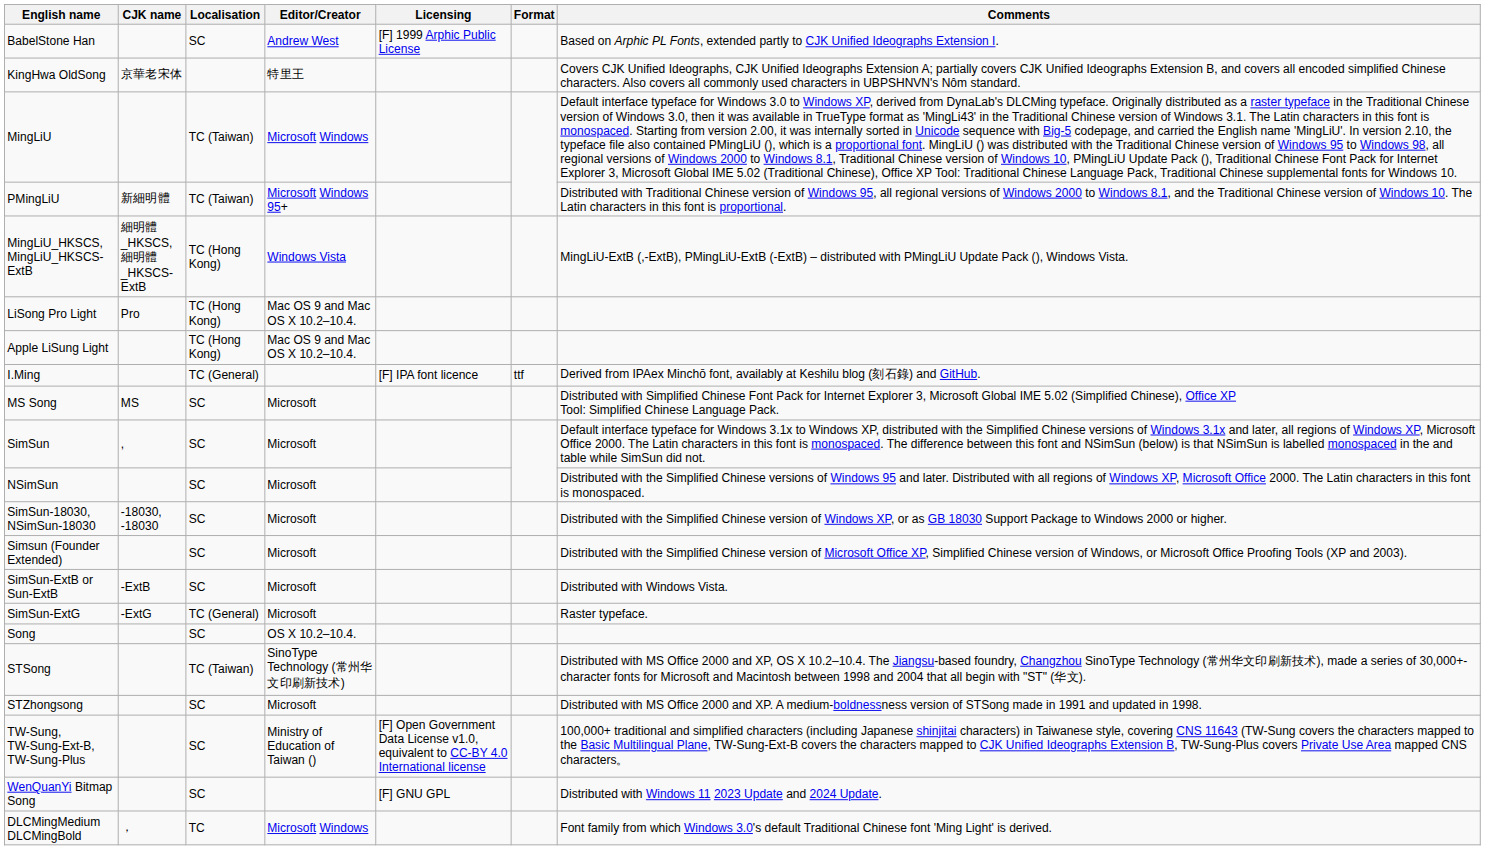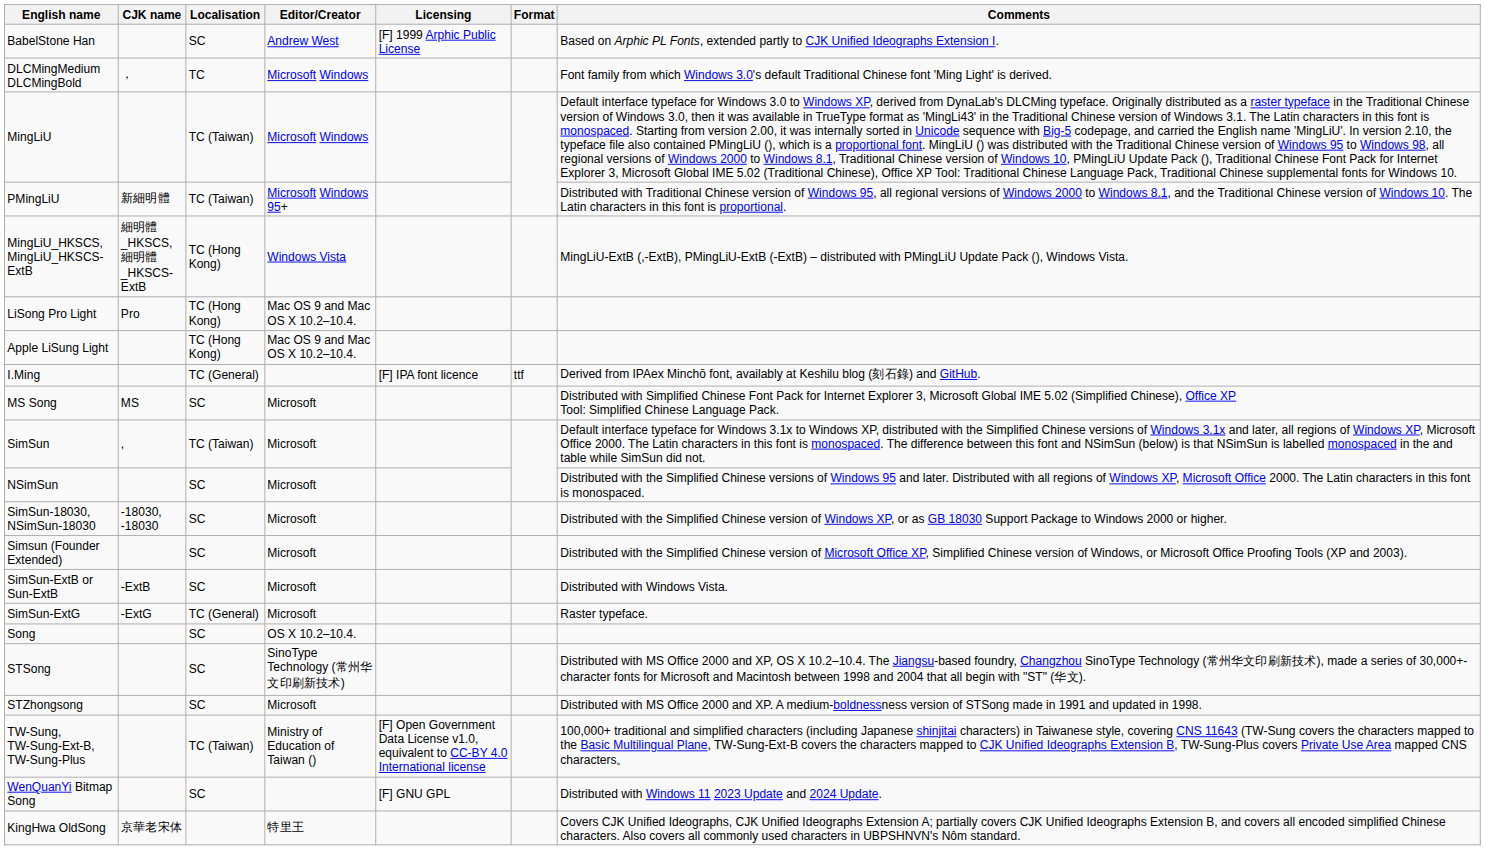rows swapped: (54, 828) <-> (56, 75)
(197, 444) SC -> (221, 444) TC (Taiwan)
(221, 669) TC (Taiwan) -> (197, 669) SC
(197, 746) SC -> (221, 746) TC (Taiwan)
